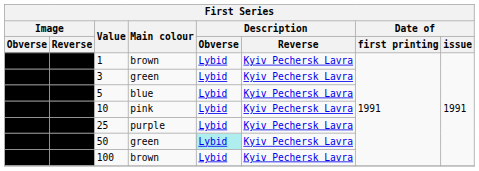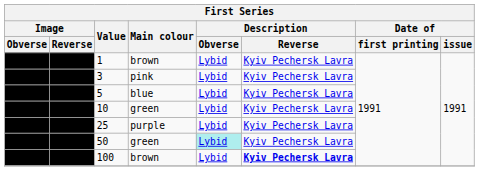(145, 77) green -> (142, 77) pink
(142, 109) pink -> (145, 109) green
(298, 157) normal -> (298, 157) bold
